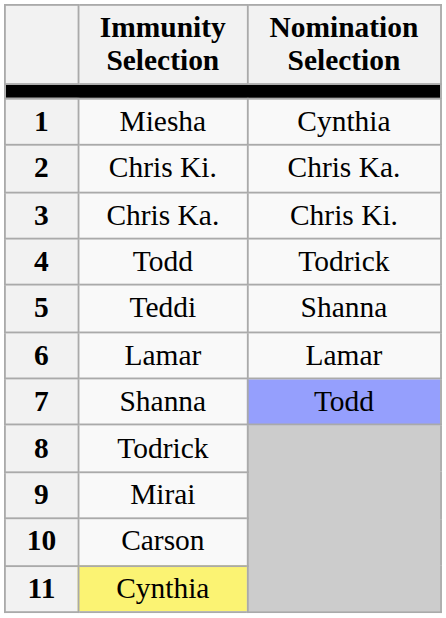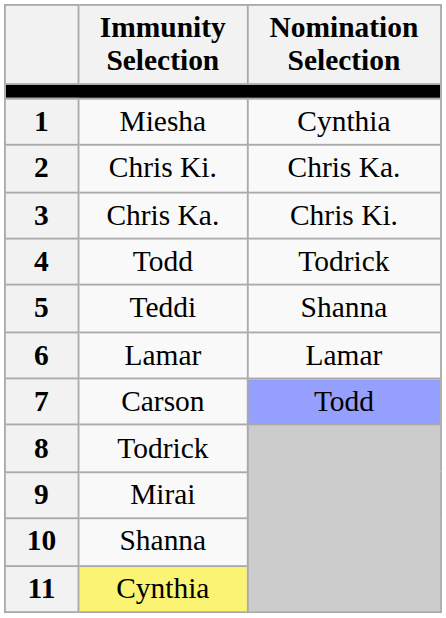(163, 401) Shanna -> (163, 401) Carson
(163, 541) Carson -> (163, 541) Shanna
